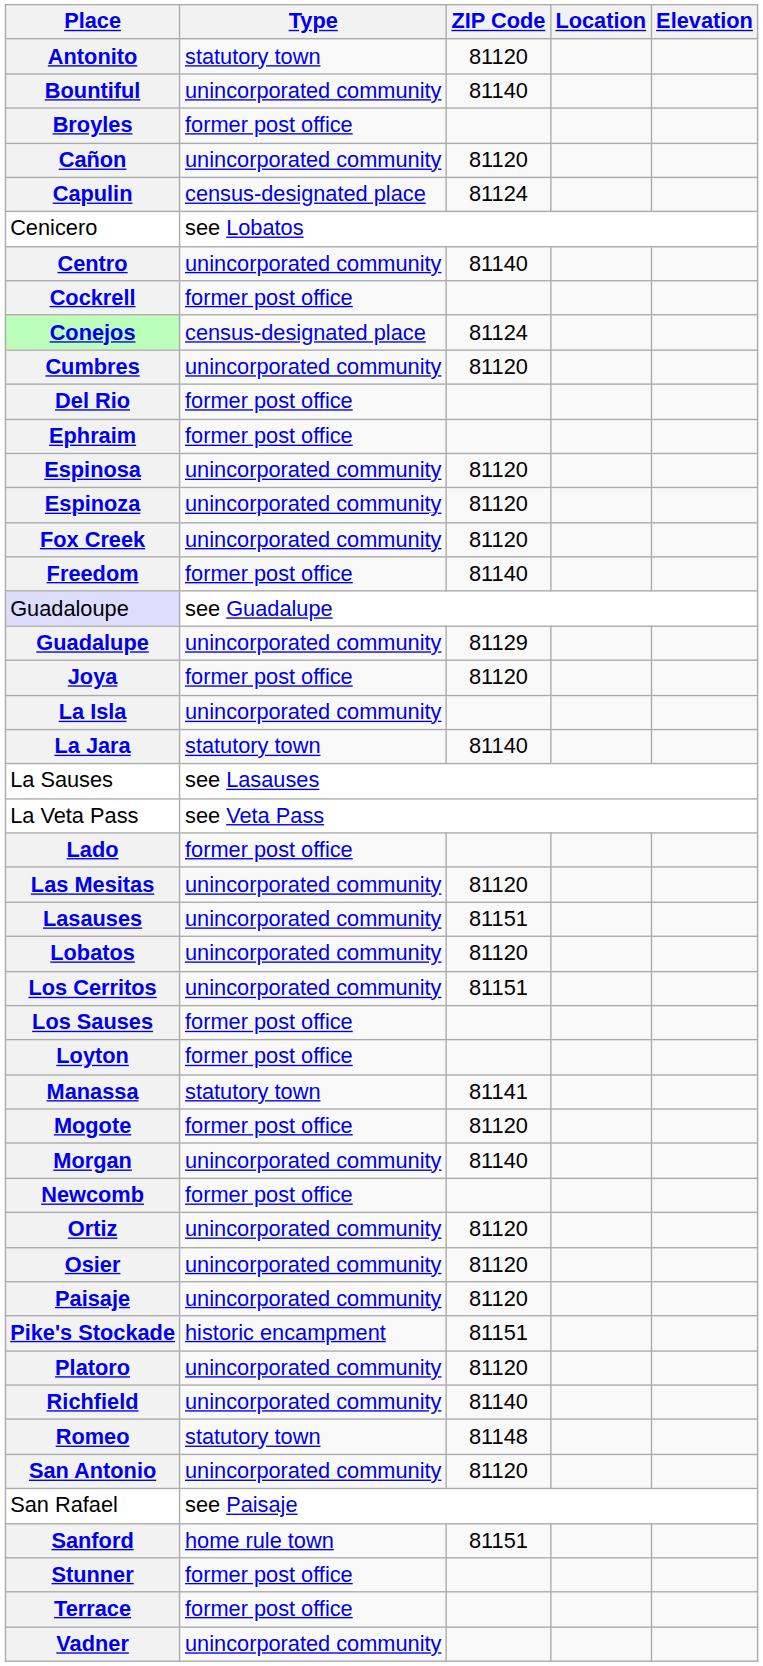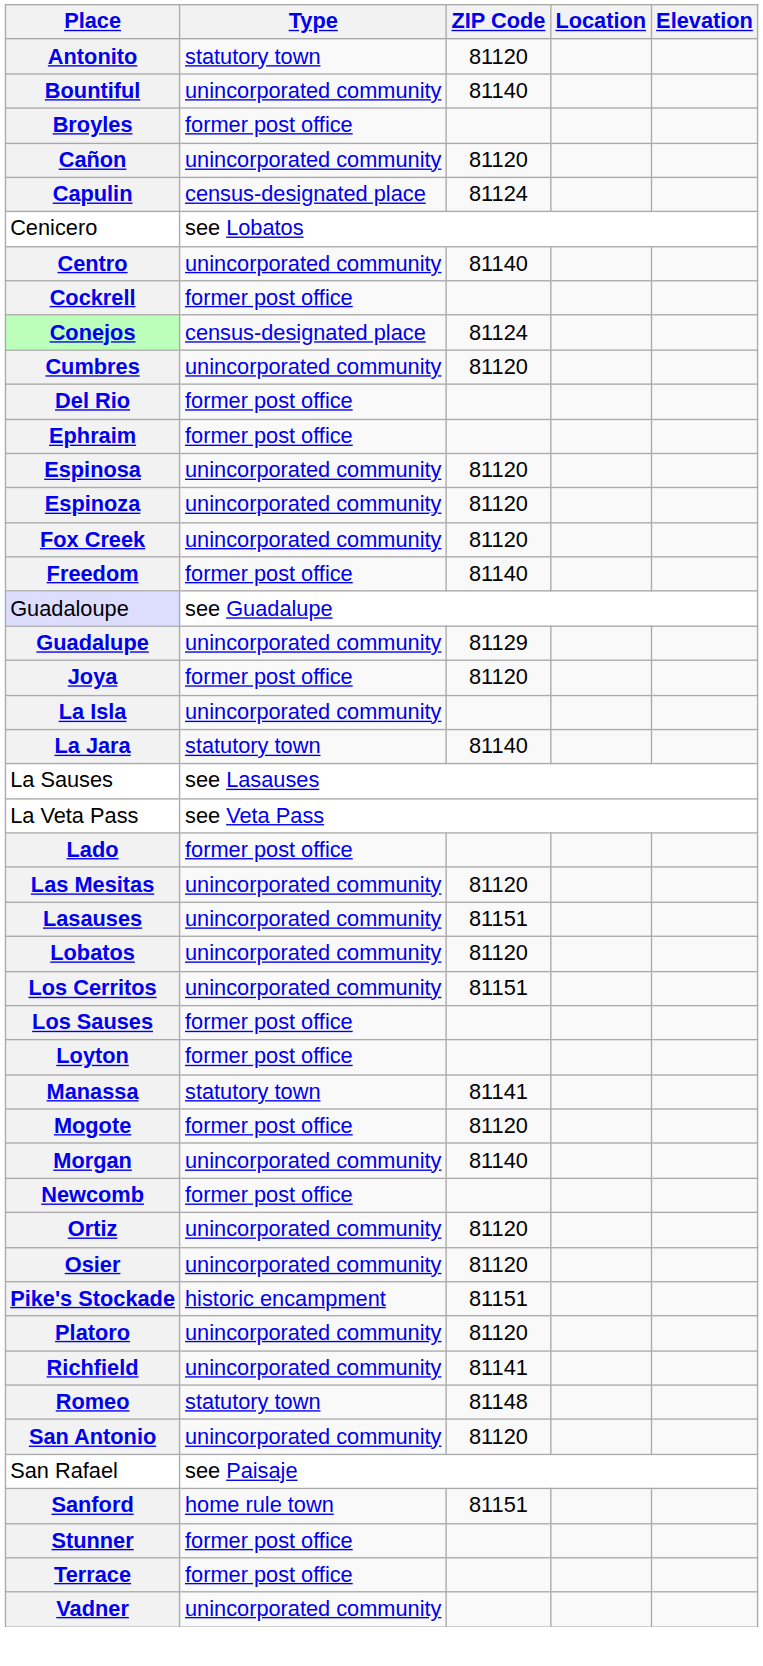- row: (93, 1298)
(498, 1402) 81140 -> (498, 1367) 81141
